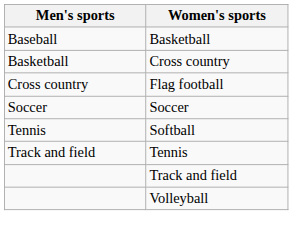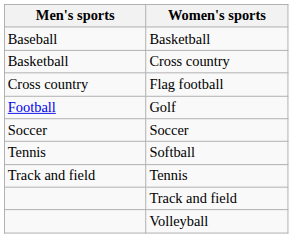+ row: (163, 107)
